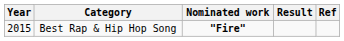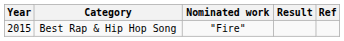(228, 29) bold -> (228, 29) normal
